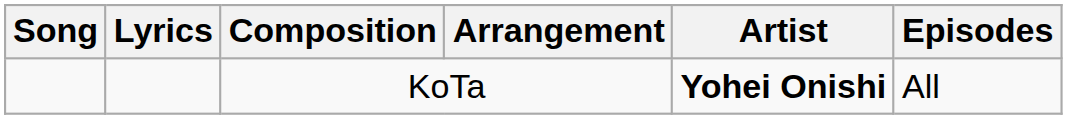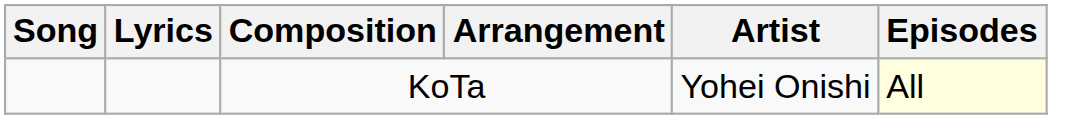(783, 85) bold -> (775, 85) normal
(921, 85) no background -> (905, 85) lightyellow background
